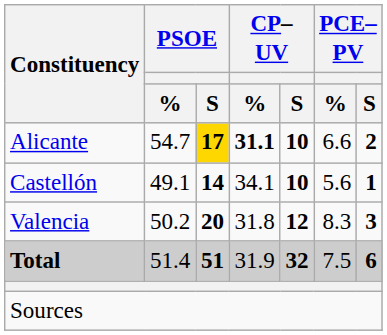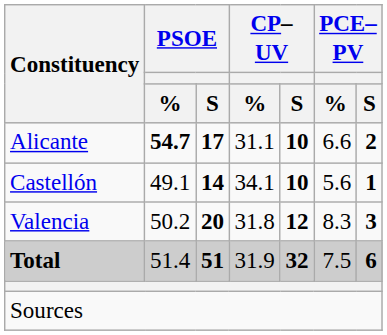(170, 142) normal -> (170, 142) bold
(212, 142) gold background -> (212, 142) no background
(255, 142) bold -> (255, 142) normal
